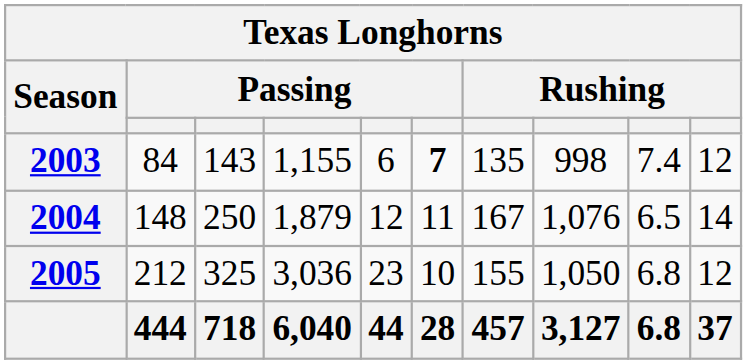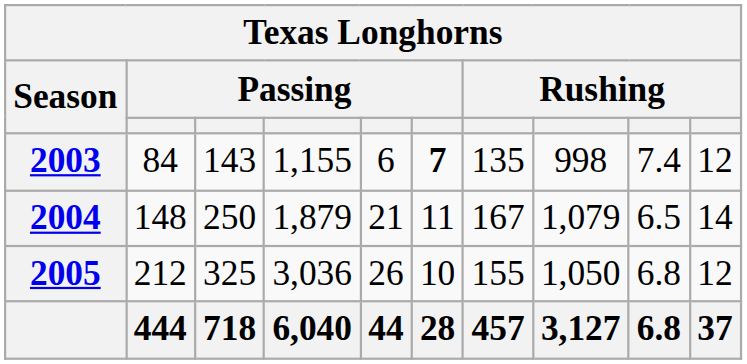(386, 217) 12 -> (386, 217) 21
(581, 217) 1,076 -> (581, 217) 1,079
(386, 273) 23 -> (386, 273) 26
